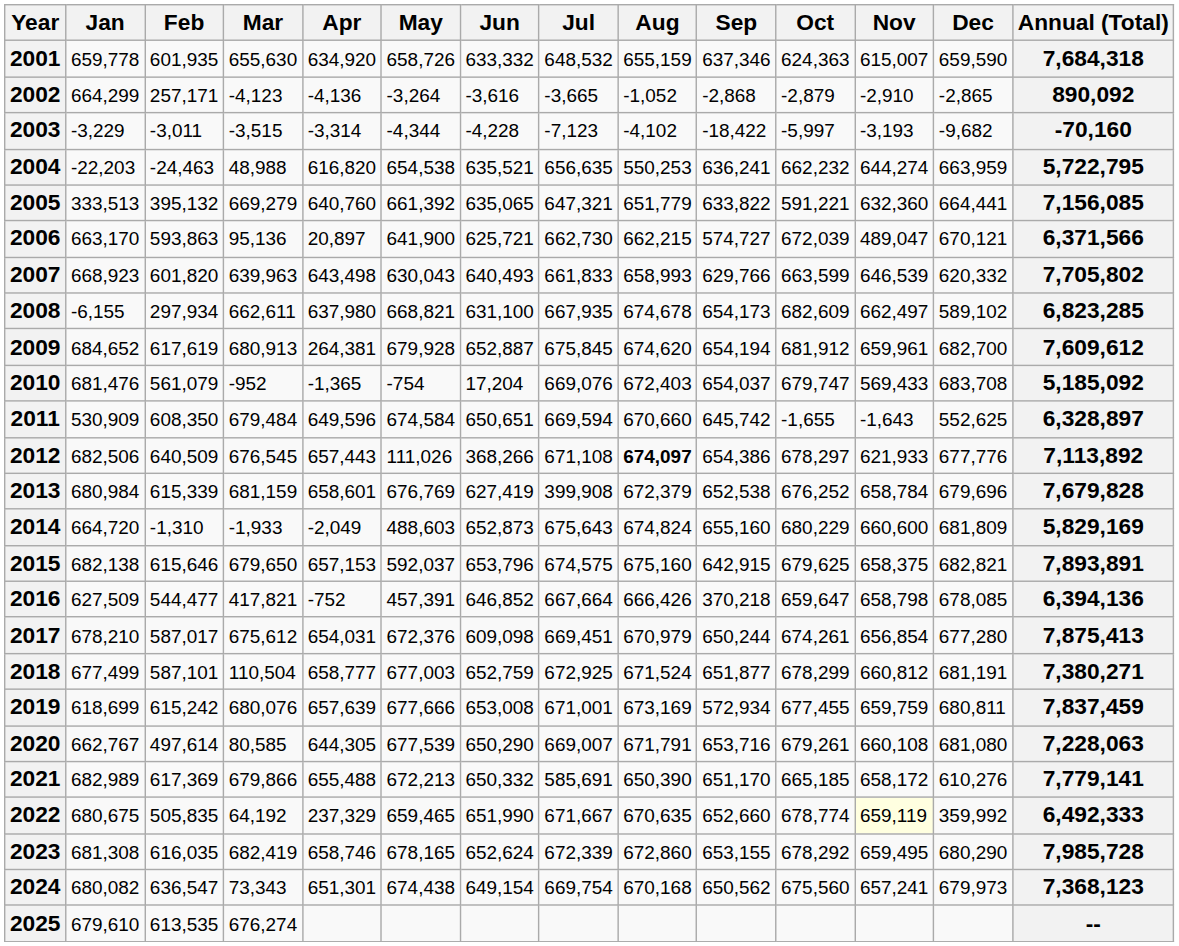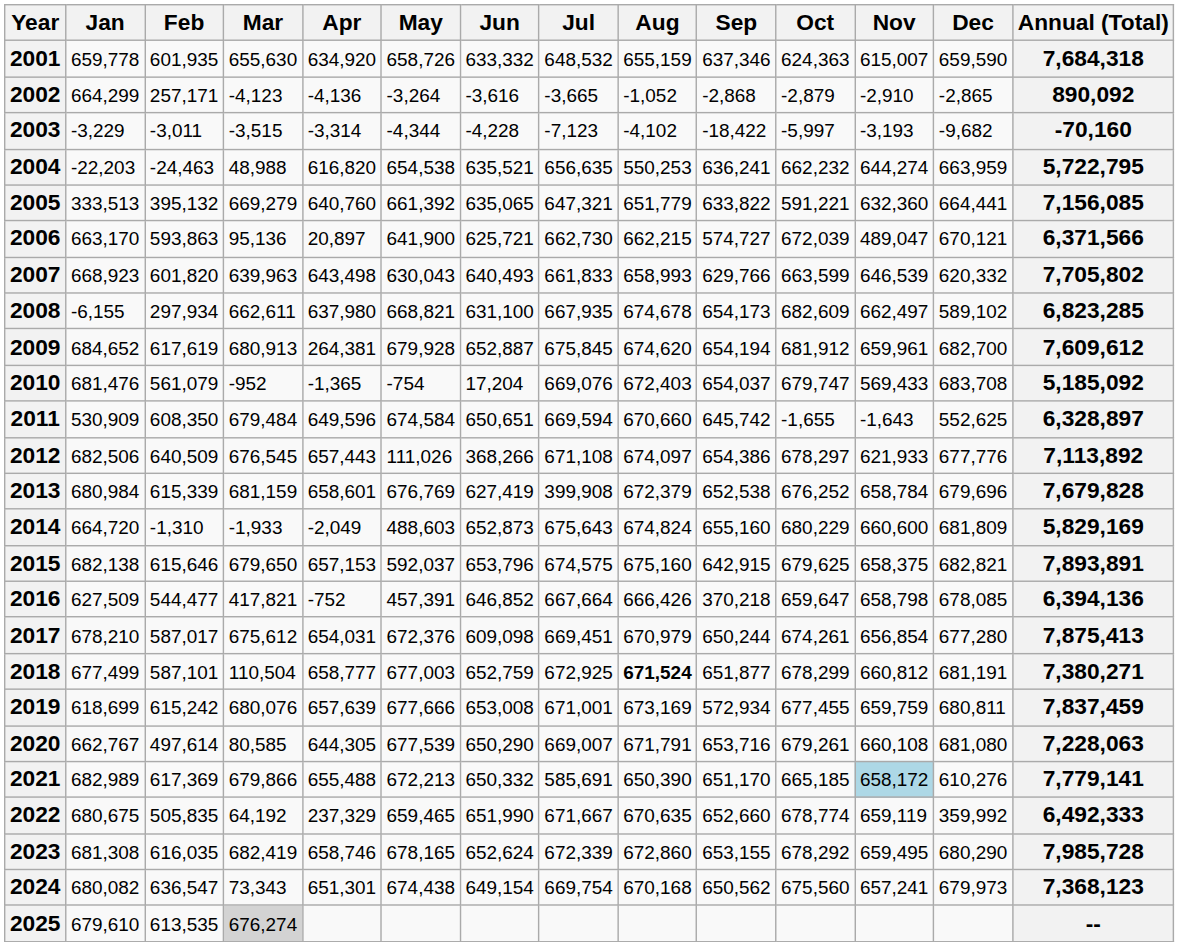(657, 454) bold -> (657, 456) normal
(657, 672) normal -> (657, 671) bold
(894, 780) no background -> (894, 780) lightblue background
(893, 816) lightyellow background -> (893, 816) no background
(263, 924) no background -> (263, 924) lightgrey background
